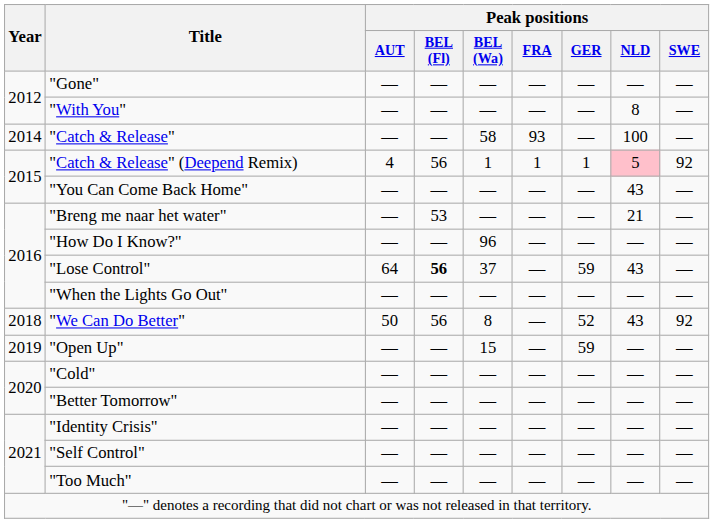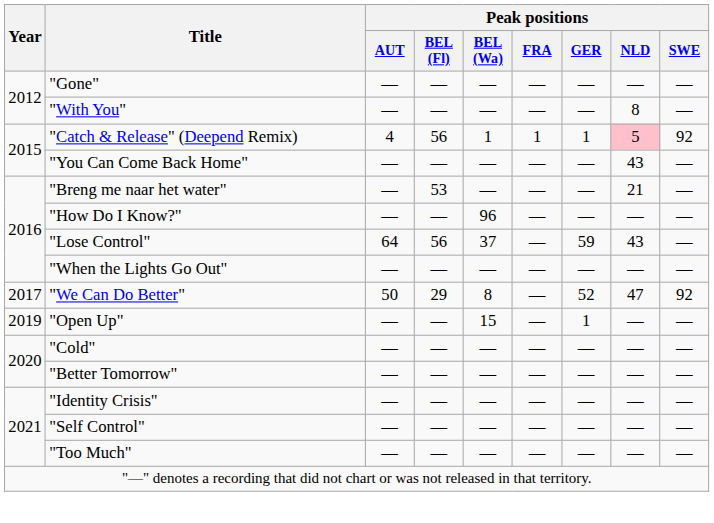- row: (112, 136)
(439, 268) bold -> (439, 242) normal
(25, 321) 2018 -> (25, 295) 2017
(439, 321) 56 -> (439, 295) 29
(635, 321) 43 -> (635, 295) 47
(586, 347) 59 -> (586, 321) 1
